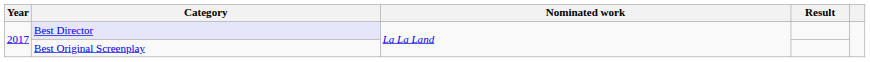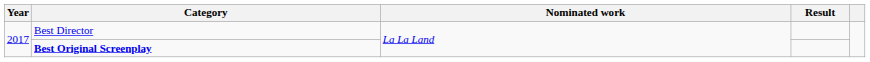(64, 30) lavender background -> (64, 30) no background
(90, 48) normal -> (93, 48) bold
